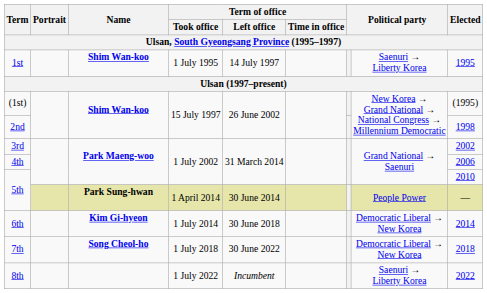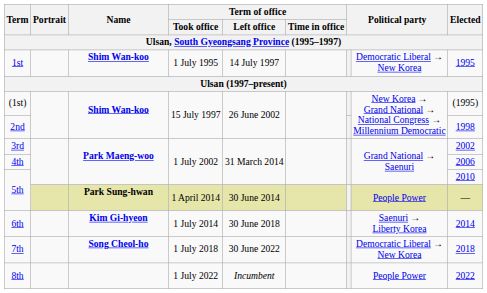(399, 63) Saenuri → Liberty Korea -> (399, 63) Democratic Liberal → New Korea
(399, 223) Democratic Liberal → New Korea -> (399, 223) Saenuri → Liberty Korea
(399, 275) Saenuri → Liberty Korea -> (399, 275) People Power
